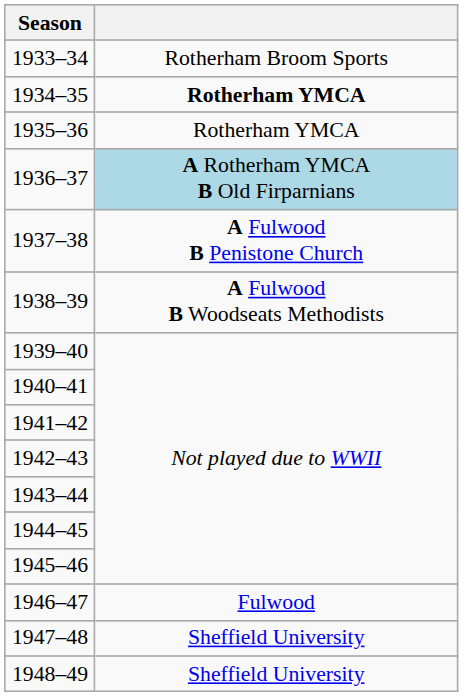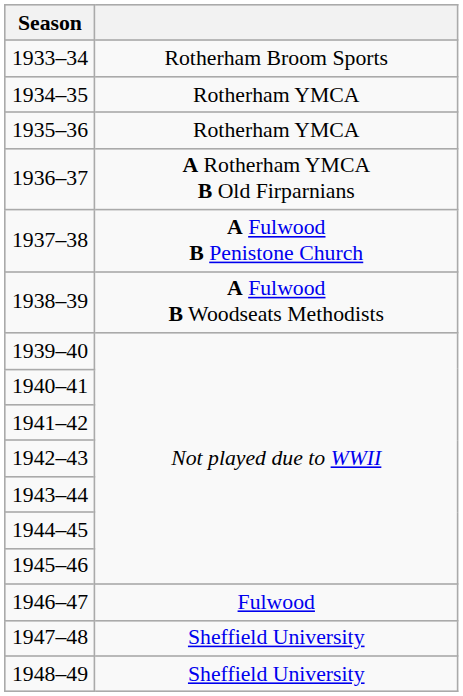(276, 93) bold -> (276, 93) normal
(276, 178) lightblue background -> (276, 178) no background
